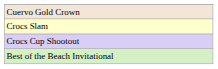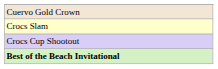(60, 55) normal -> (63, 55) bold
